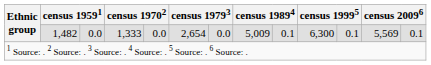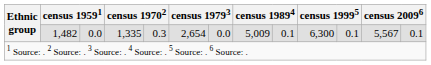(129, 33) 1,333 -> (129, 33) 1,335
(159, 33) 0.0 -> (159, 33) 0.3
(386, 33) 5,569 -> (386, 33) 5,567
